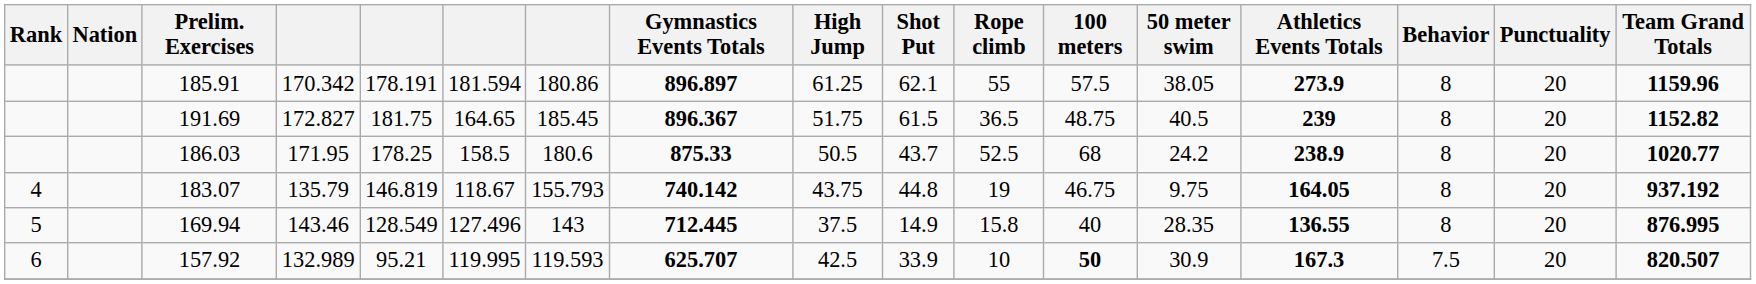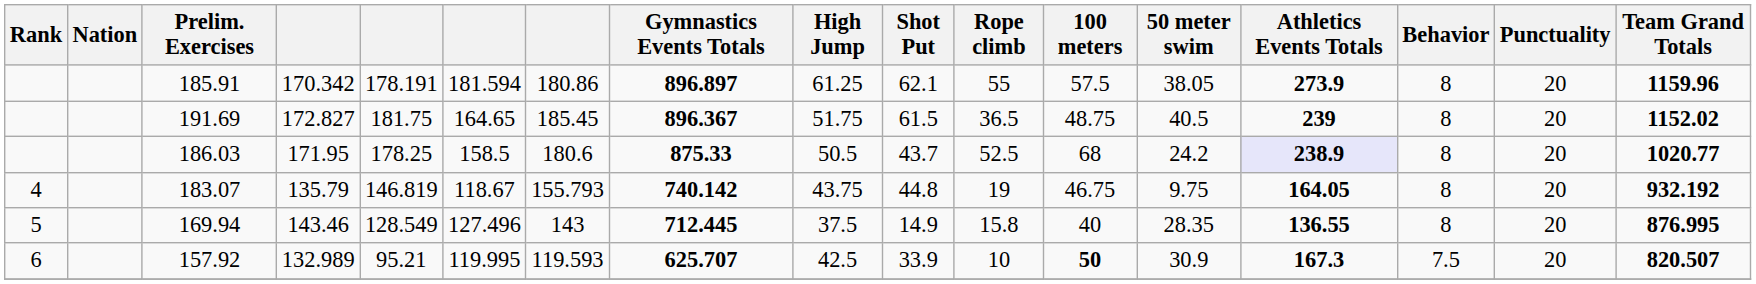(1683, 118) 1152.82 -> (1683, 118) 1152.02
(1319, 154) no background -> (1319, 154) lavender background
(1683, 189) 937.192 -> (1683, 189) 932.192
